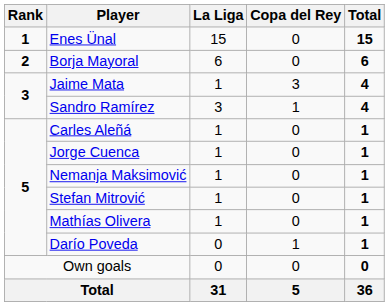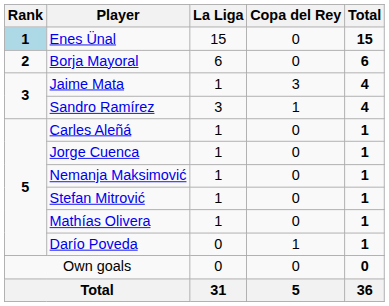(25, 38) no background -> (25, 38) lightblue background
